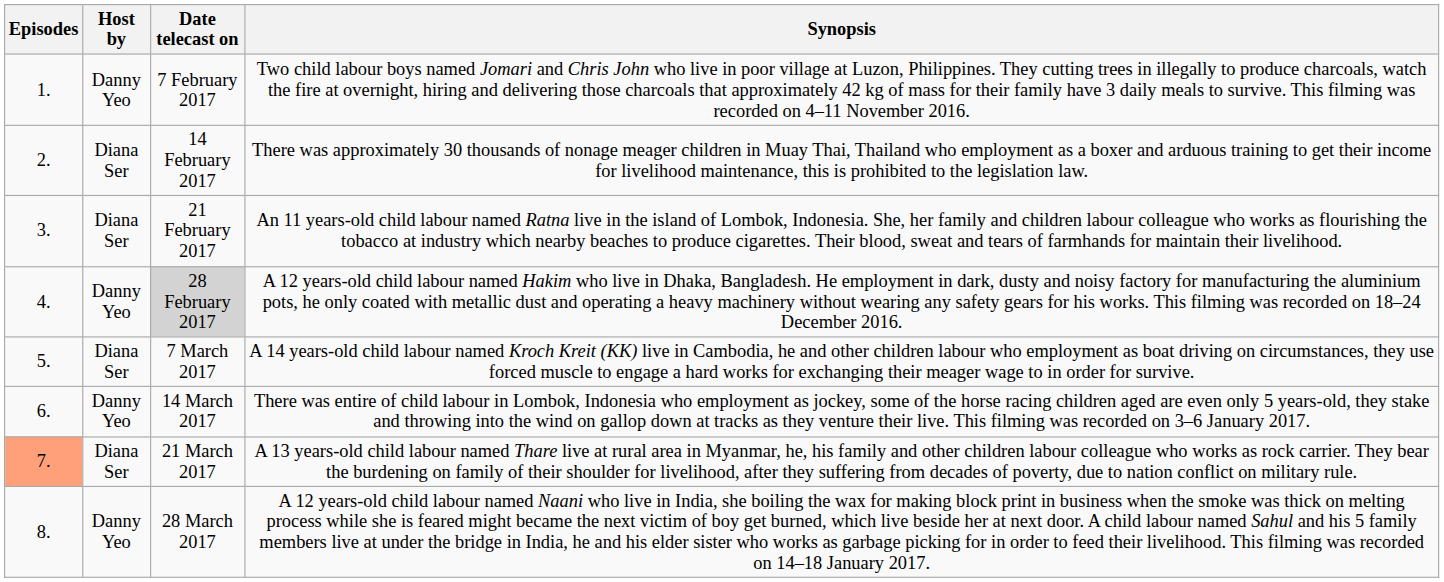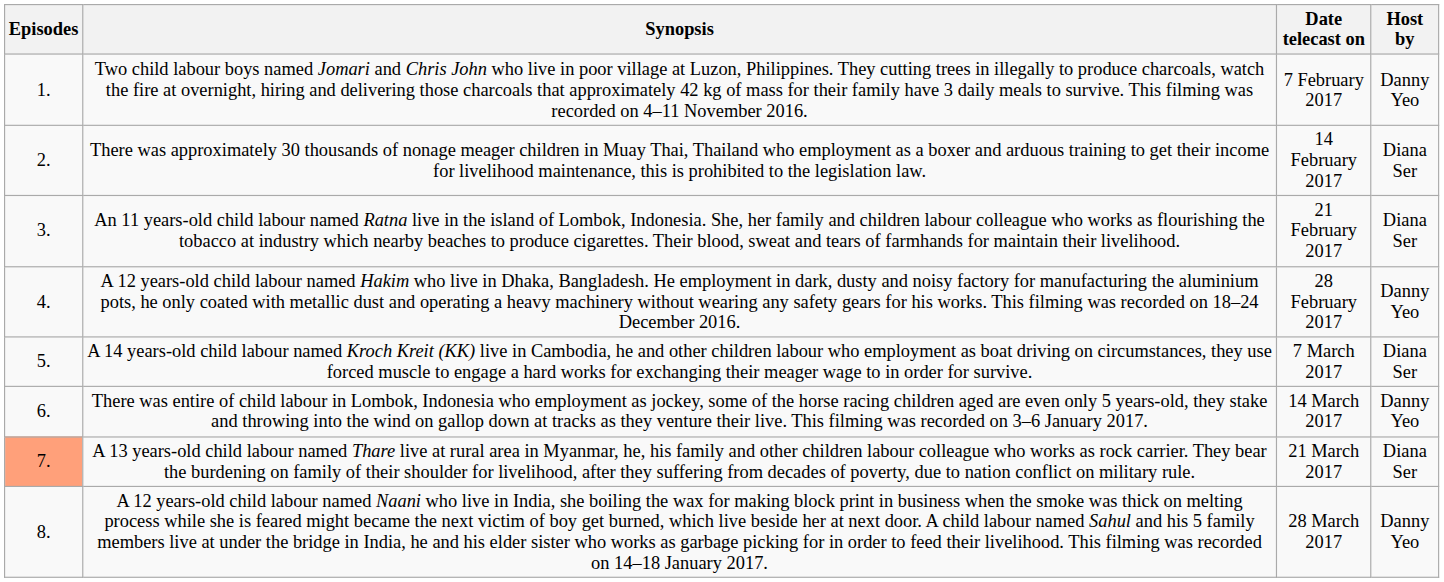columns swapped: (842, 29) <-> (116, 29)
(197, 301) lightgrey background -> (1324, 301) no background
